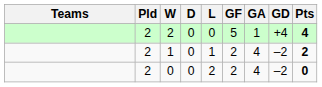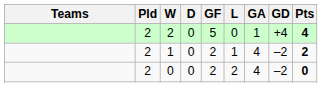columns swapped: (212, 14) <-> (234, 14)
